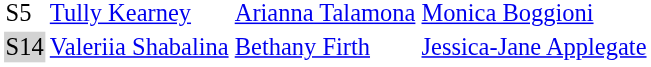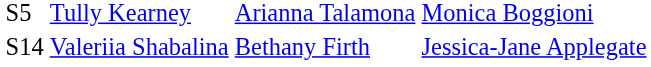(25, 46) lightgrey background -> (25, 46) no background
